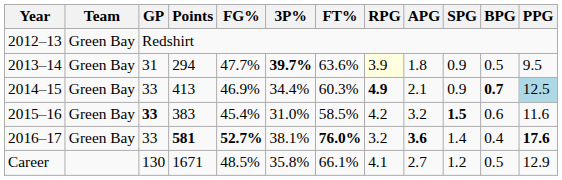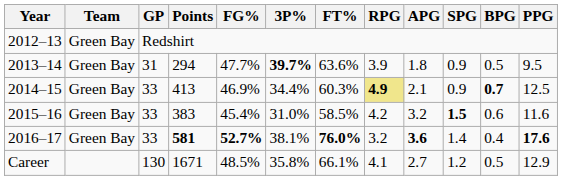(378, 65) lightyellow background -> (378, 65) no background
(378, 89) no background -> (378, 89) khaki background
(536, 89) lightblue background -> (536, 89) no background
(150, 114) bold -> (150, 114) normal
